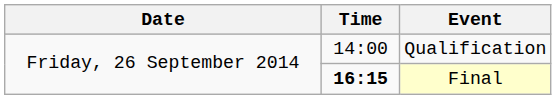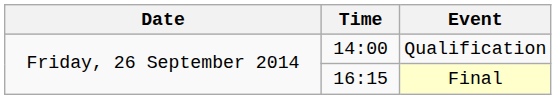(361, 79) bold -> (361, 79) normal
